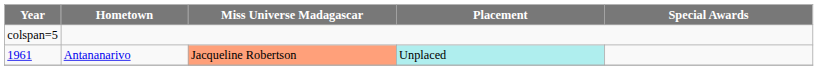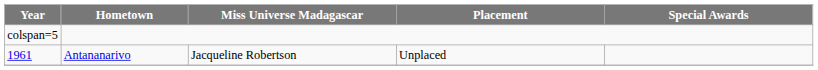(244, 55) lightsalmon background -> (244, 55) no background
(423, 55) paleturquoise background -> (423, 55) no background
